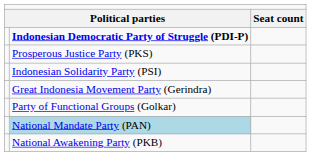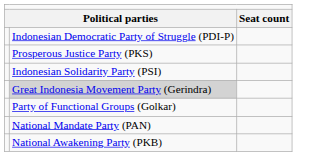(130, 36) bold -> (123, 36) normal
(112, 89) no background -> (112, 89) lightgrey background
(81, 125) lightblue background -> (81, 125) no background
